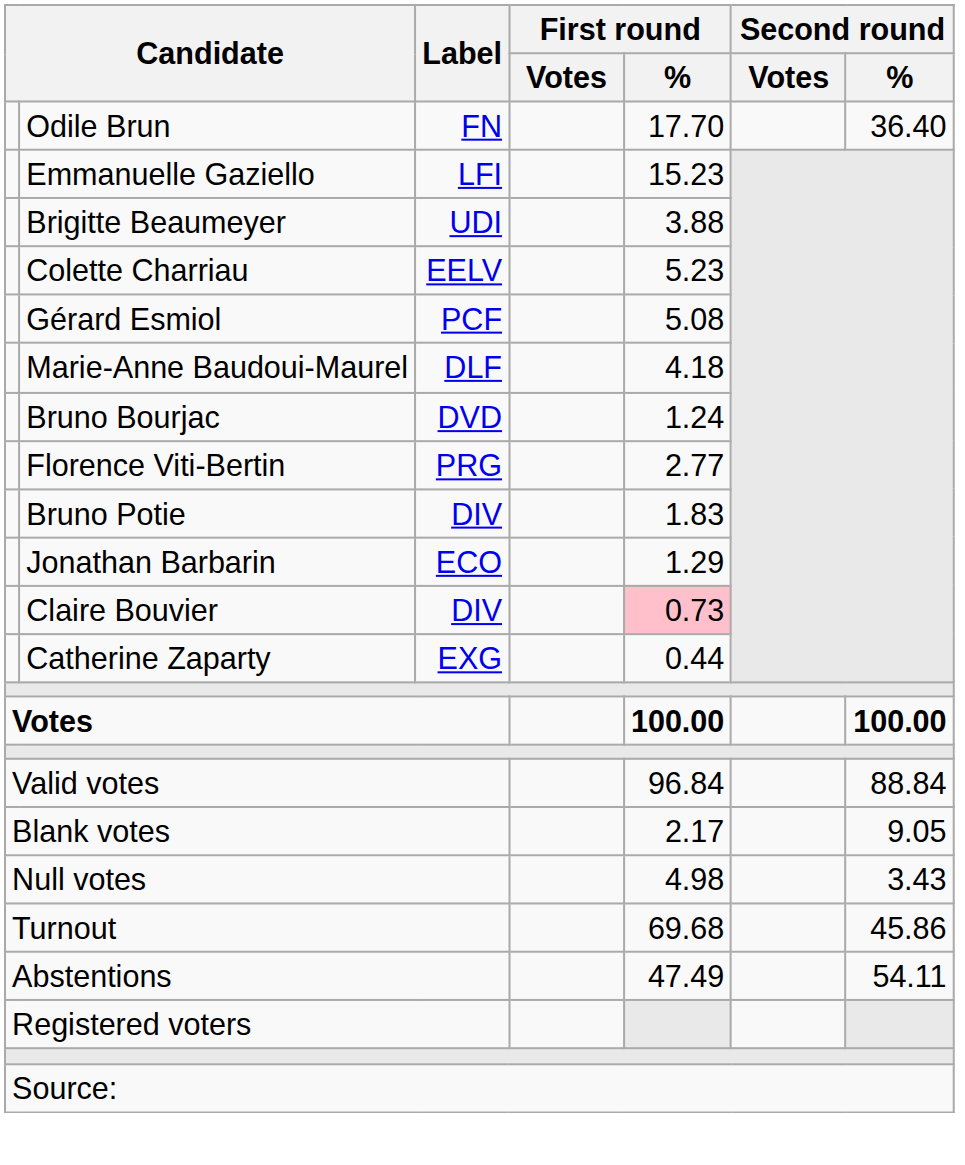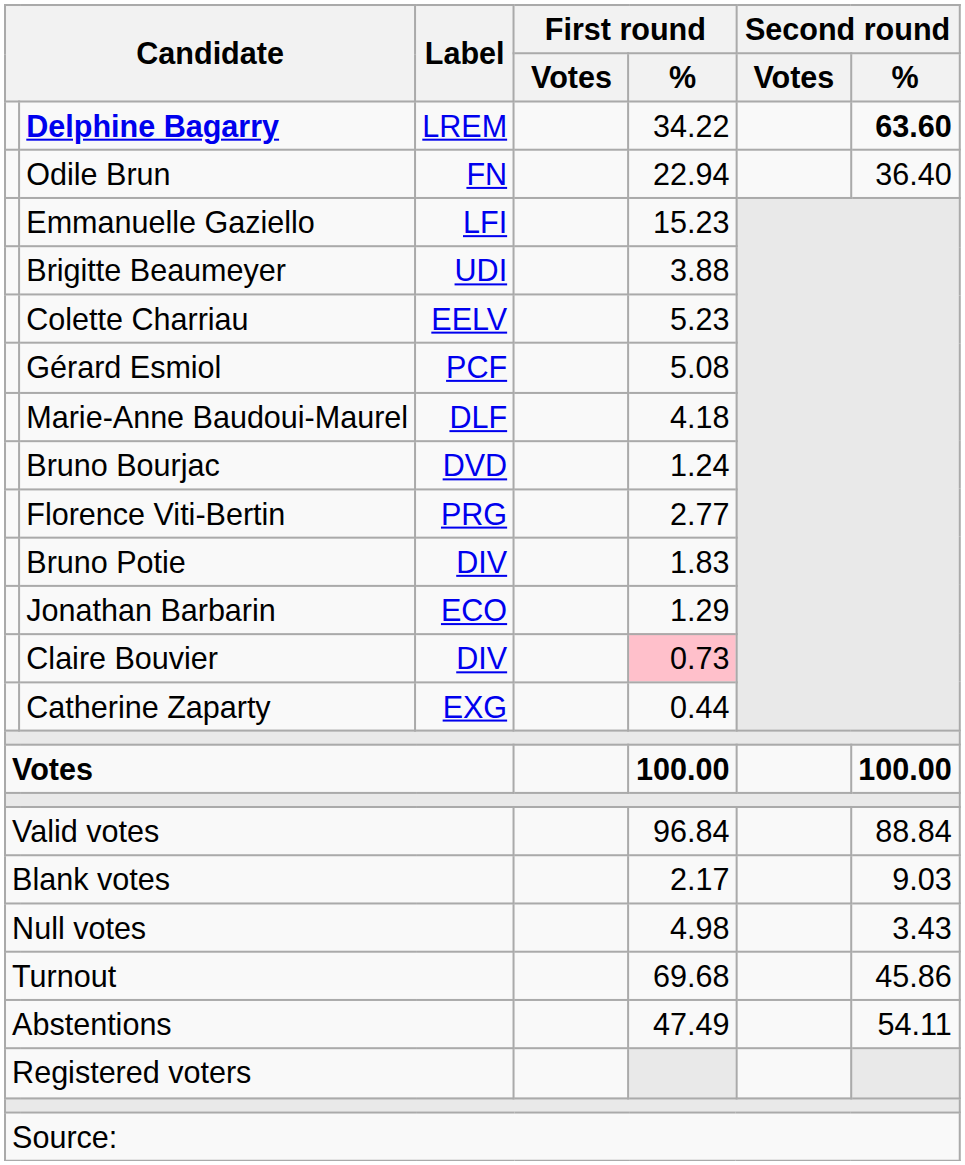+ row: (153, 126)
(686, 126) 17.70 -> (691, 174) 22.94
(917, 832) 9.05 -> (922, 880) 9.03
